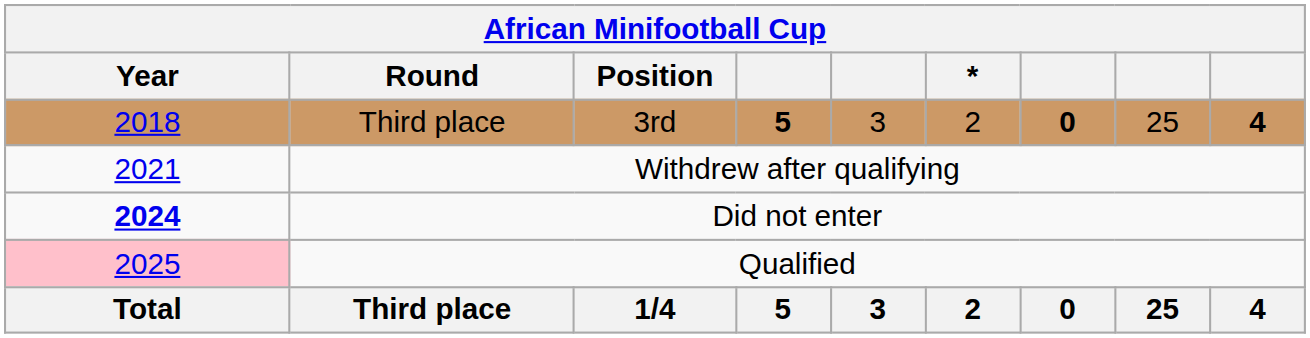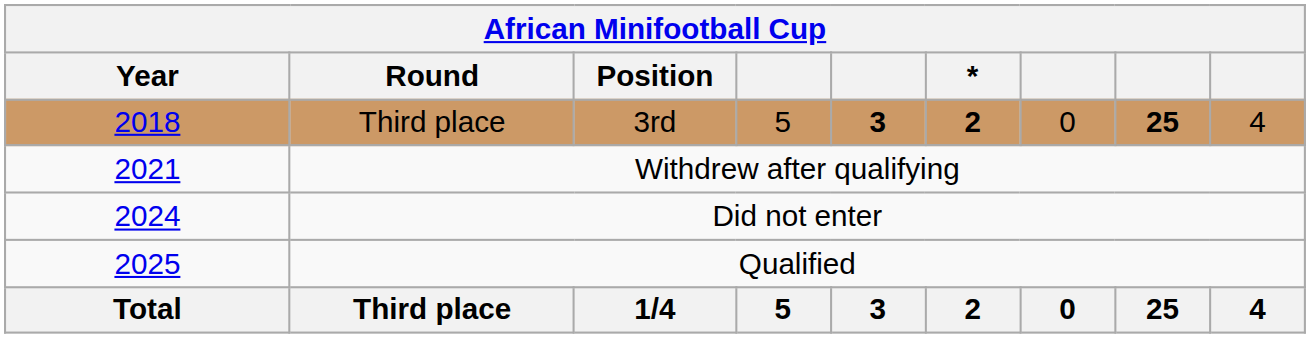(783, 123) bold -> (783, 123) normal
(878, 123) normal -> (878, 123) bold
(973, 123) normal -> (973, 123) bold
(1068, 123) bold -> (1068, 123) normal
(1162, 123) normal -> (1162, 123) bold
(1257, 123) bold -> (1257, 123) normal
(147, 216) bold -> (147, 216) normal
(147, 263) pink background -> (147, 263) no background
